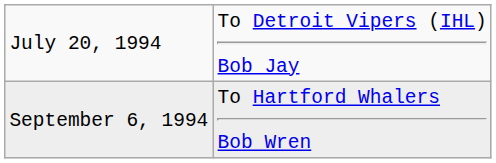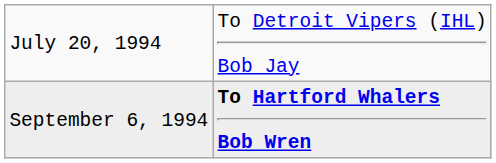(352, 120) normal -> (352, 120) bold
